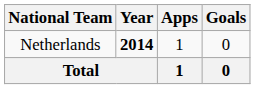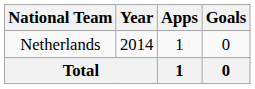(137, 44) bold -> (137, 44) normal
